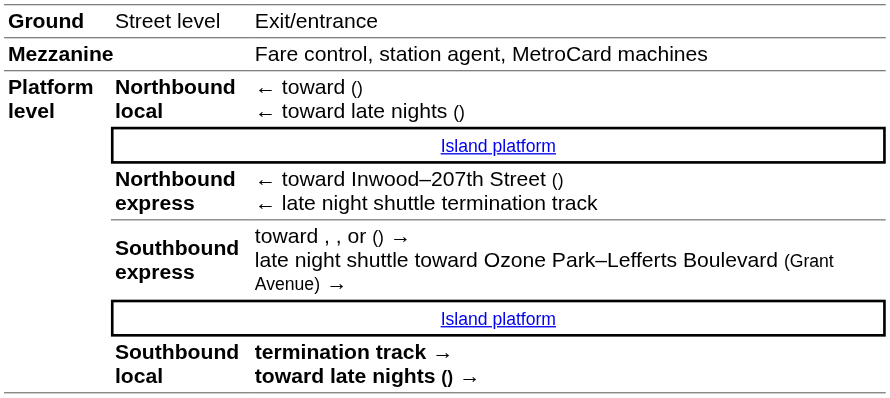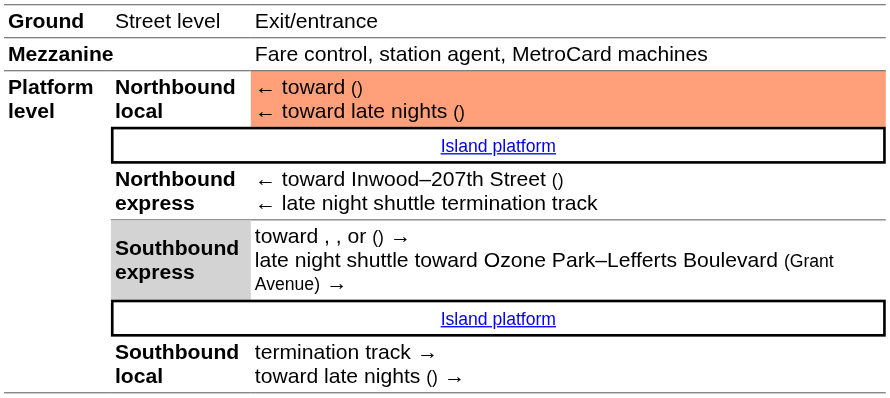(360, 98) no background -> (360, 98) lightsalmon background
(177, 259) no background -> (177, 259) lightgrey background
(367, 364) bold -> (360, 364) normal
